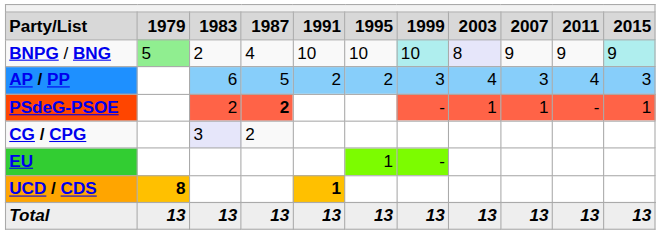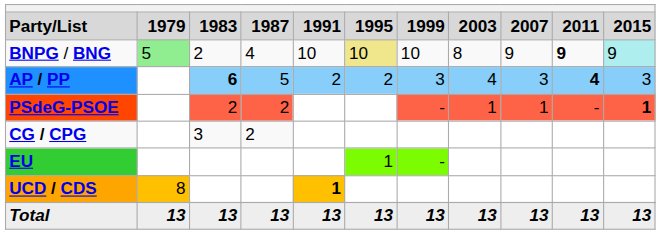(359, 53) no background -> (359, 53) khaki background
(410, 53) paleturquoise background -> (410, 53) no background
(457, 53) lavender background -> (457, 53) no background
(561, 53) normal -> (561, 53) bold
(233, 80) normal -> (233, 80) bold
(595, 80) normal -> (595, 80) bold
(284, 107) bold -> (284, 107) normal
(646, 107) normal -> (646, 107) bold
(198, 134) lavender background -> (198, 134) no background
(181, 188) bold -> (181, 188) normal
